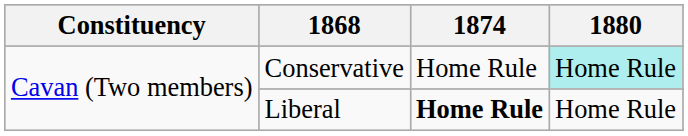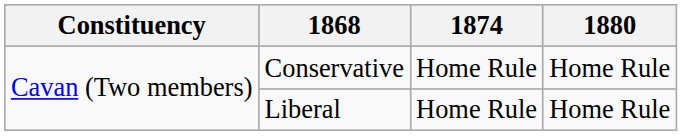(616, 67) paleturquoise background -> (610, 67) no background
(480, 109) bold -> (477, 109) normal
